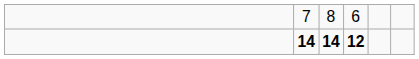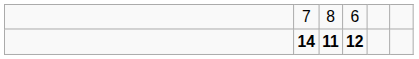(331, 41) 14 -> (331, 41) 11
